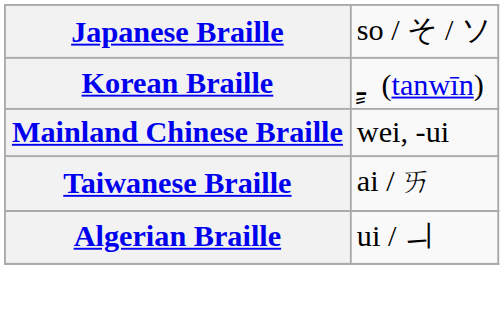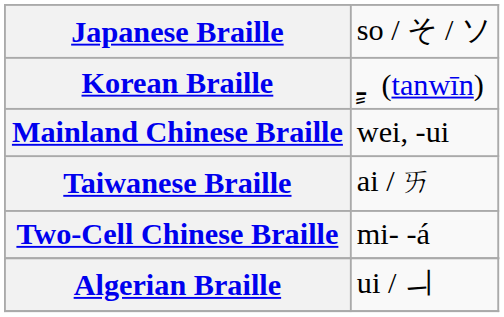+ row: (177, 233)
